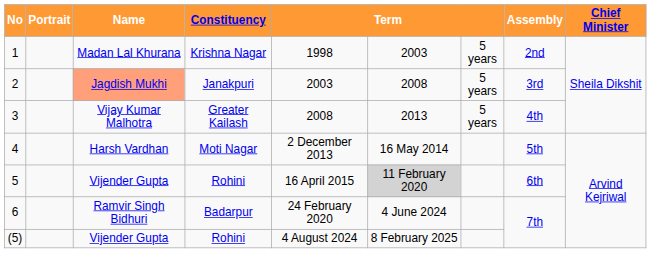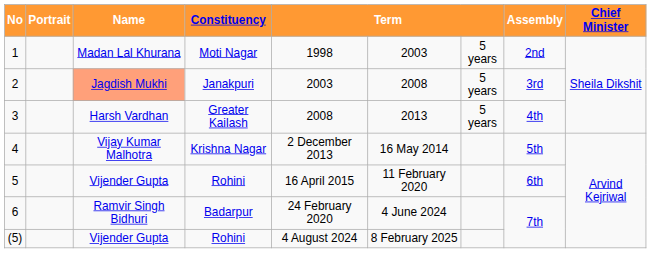(228, 52) Krishna Nagar -> (228, 52) Moti Nagar
(129, 116) Vijay Kumar Malhotra -> (129, 116) Harsh Vardhan
(129, 148) Harsh Vardhan -> (129, 148) Vijay Kumar Malhotra
(228, 148) Moti Nagar -> (228, 148) Krishna Nagar
(414, 181) lightgrey background -> (414, 181) no background
